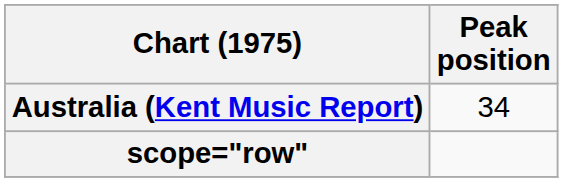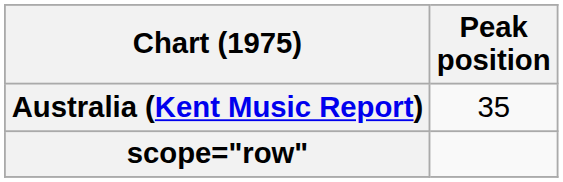(494, 107) 34 -> (494, 107) 35
